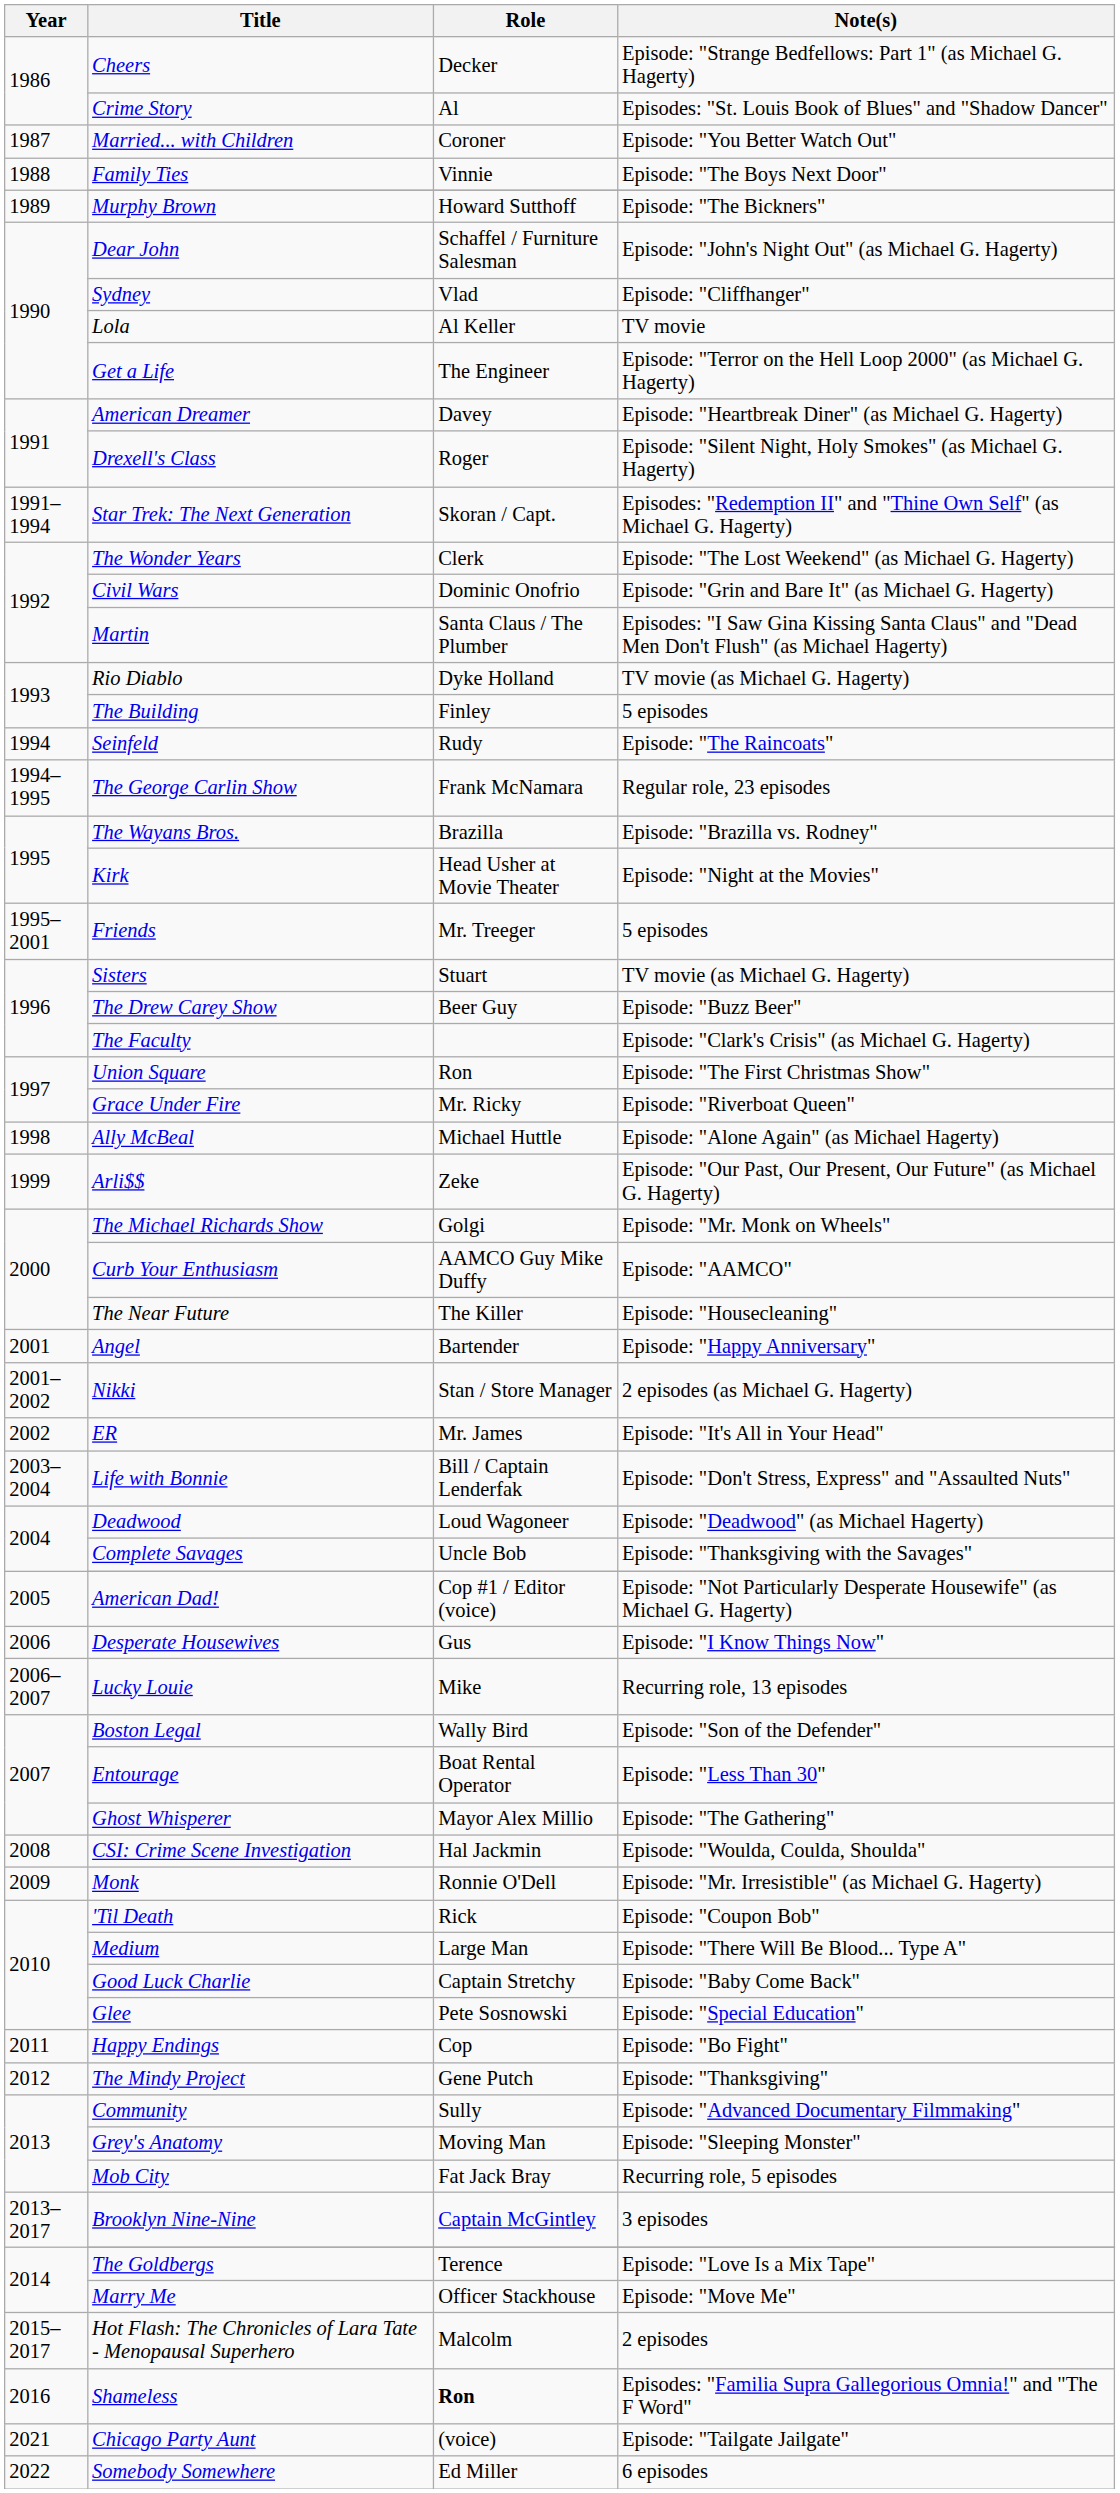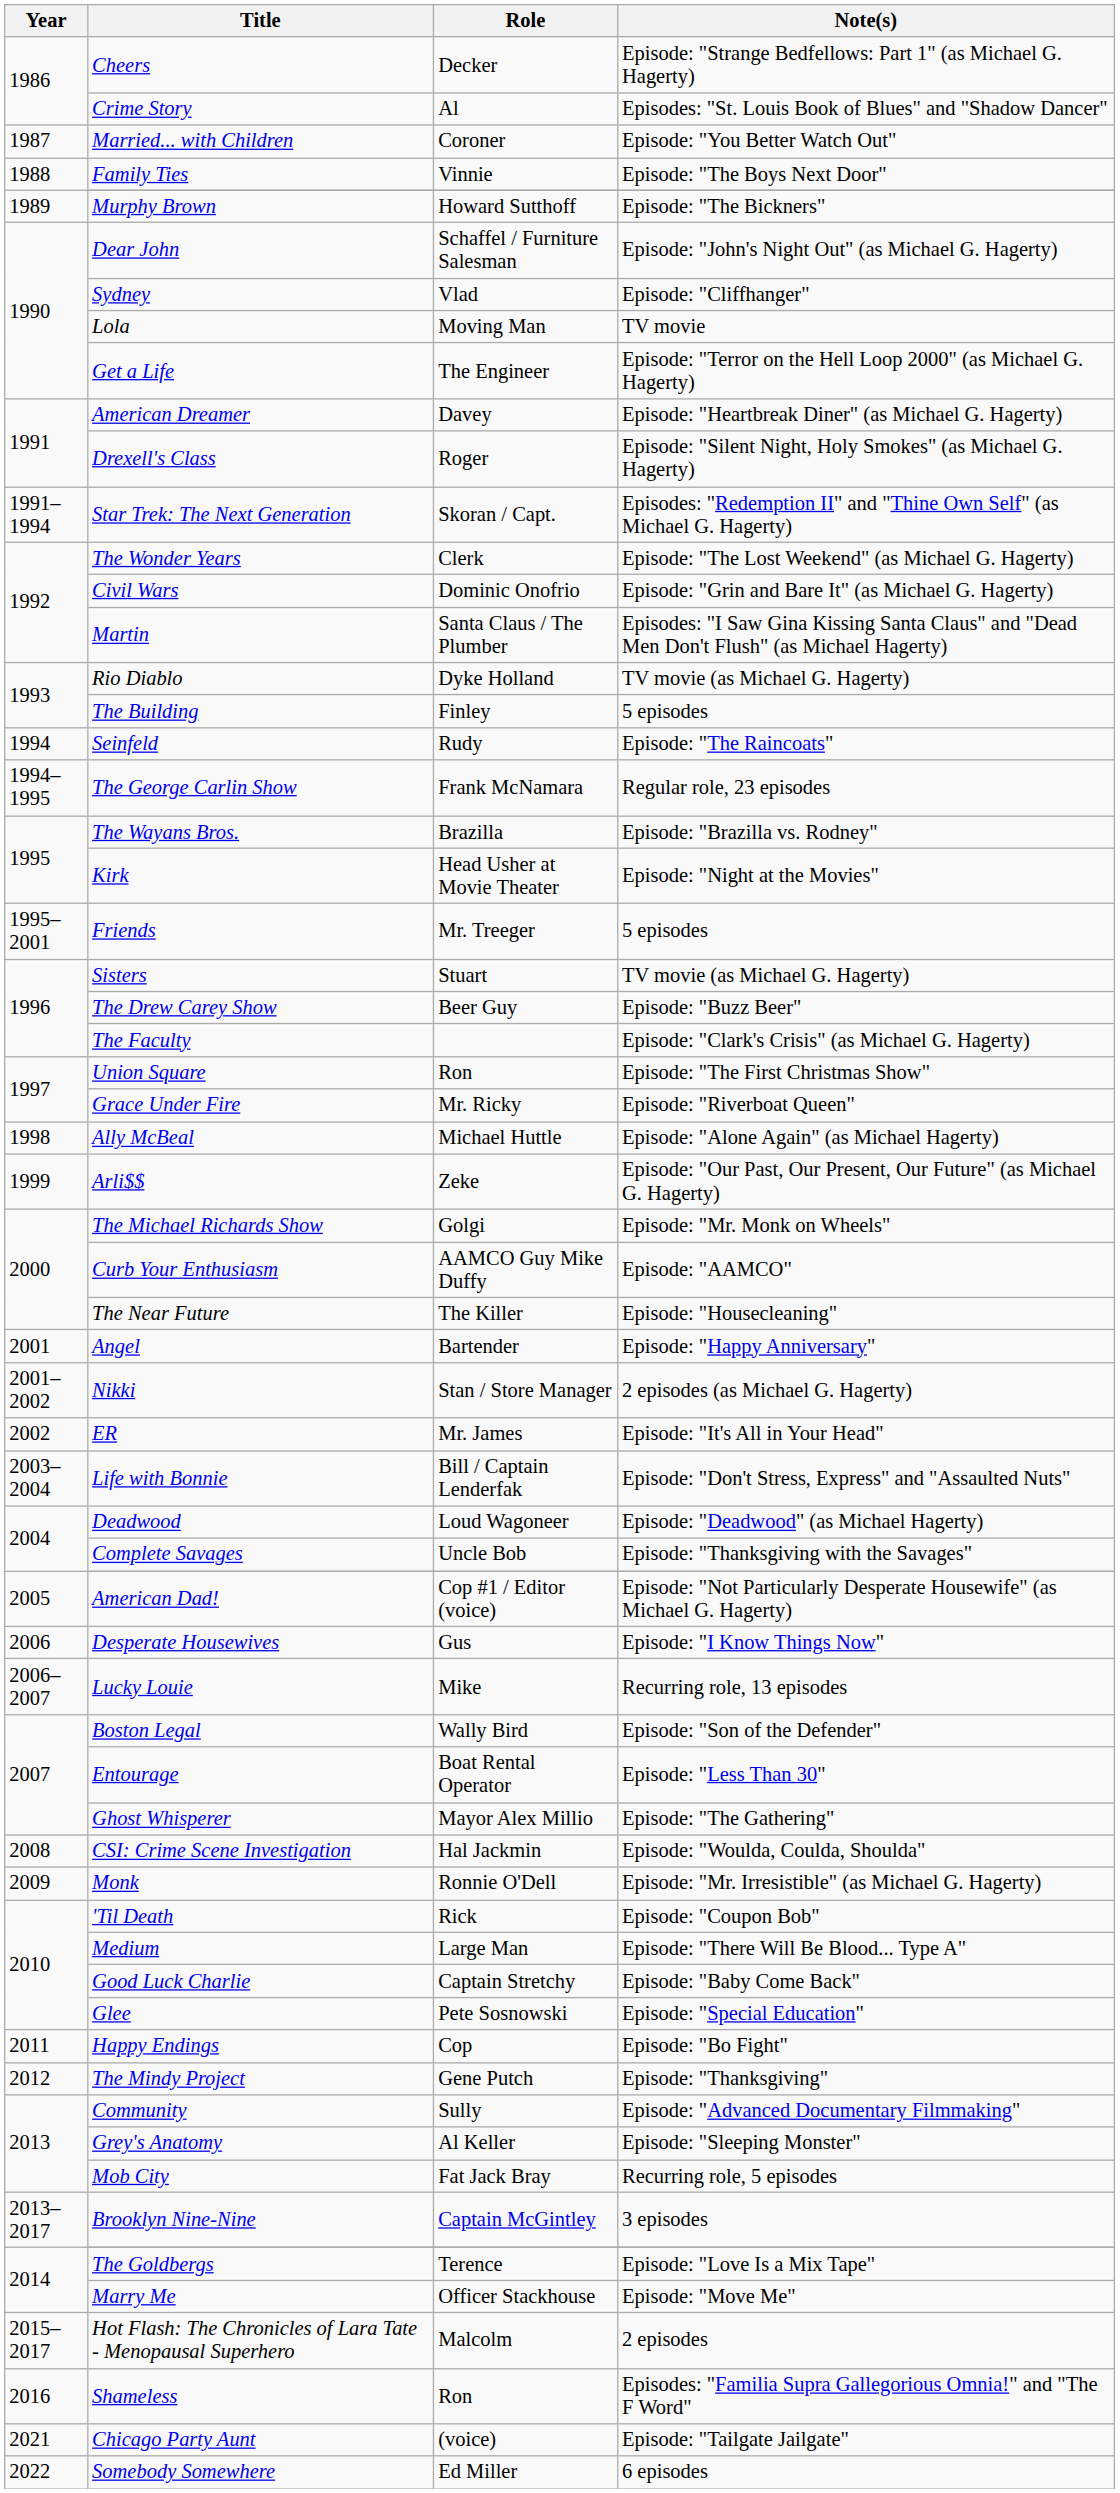(477, 326) Al Keller -> (492, 326) Moving Man
(492, 2143) Moving Man -> (477, 2143) Al Keller
(456, 2395) bold -> (455, 2395) normal
